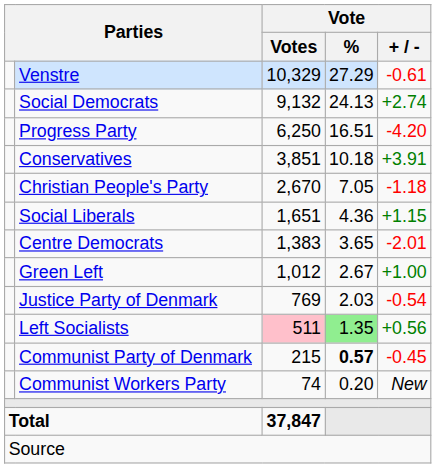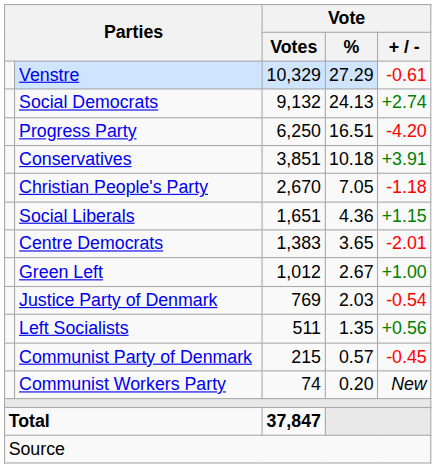(307, 328) pink background -> (307, 328) no background
(356, 328) lightgreen background -> (356, 328) no background
(356, 356) bold -> (356, 356) normal
